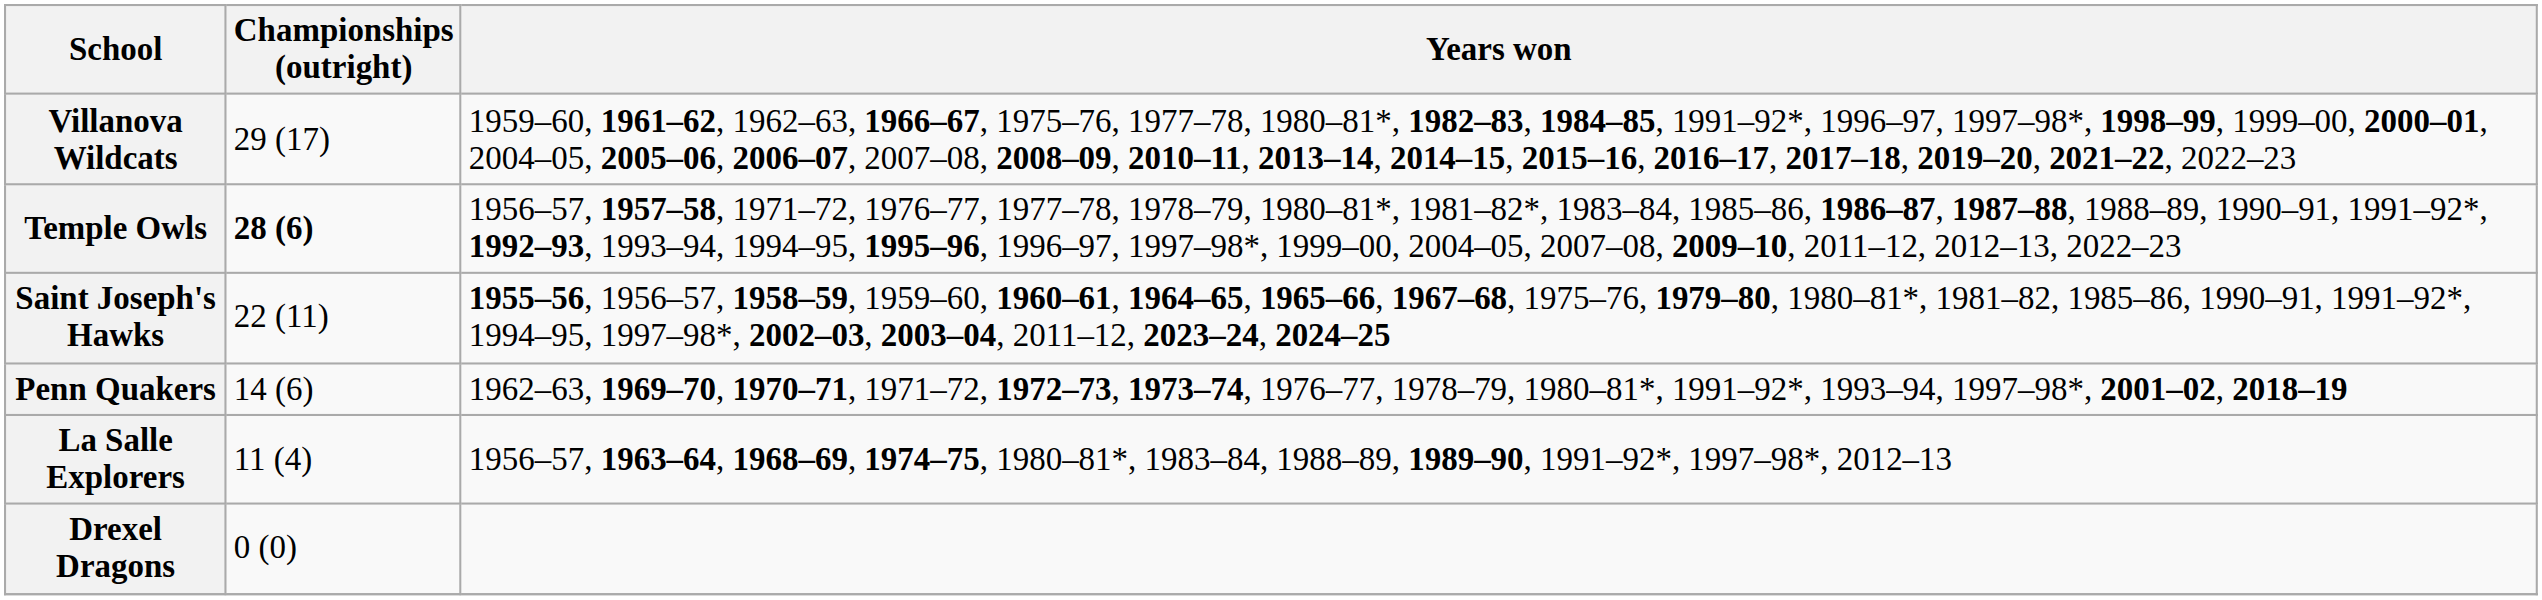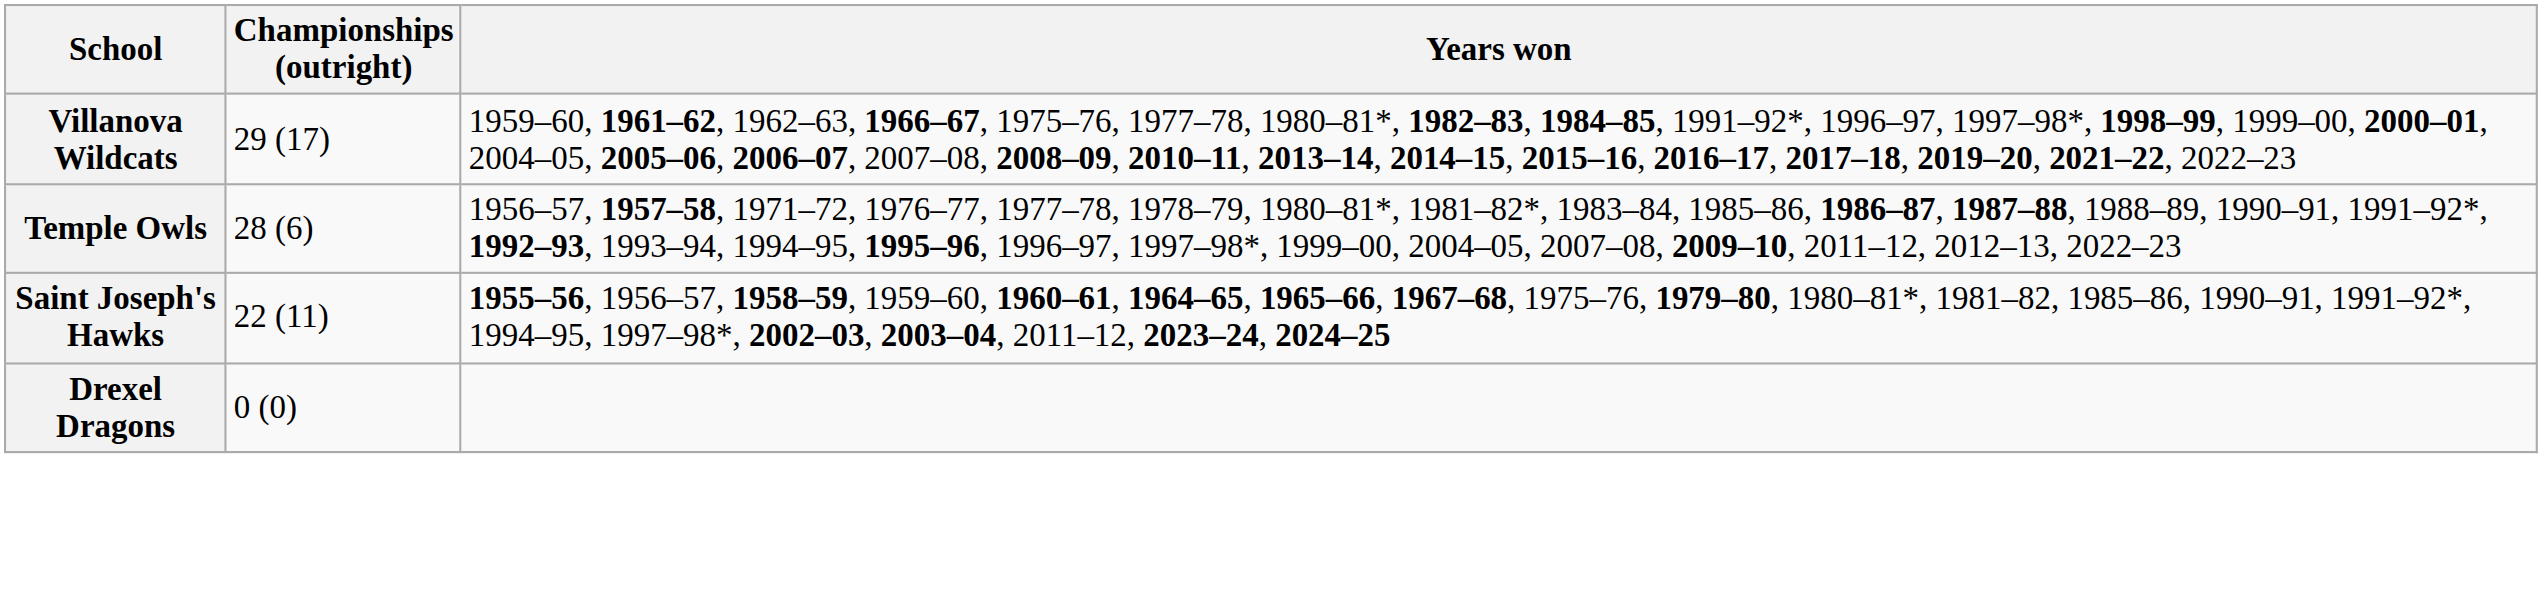(274, 227) bold -> (274, 227) normal
- row: (116, 388)
- row: (116, 458)
